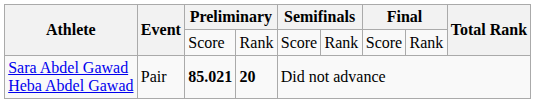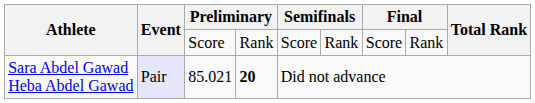(154, 76) no background -> (154, 76) lavender background
(210, 76) bold -> (210, 76) normal
